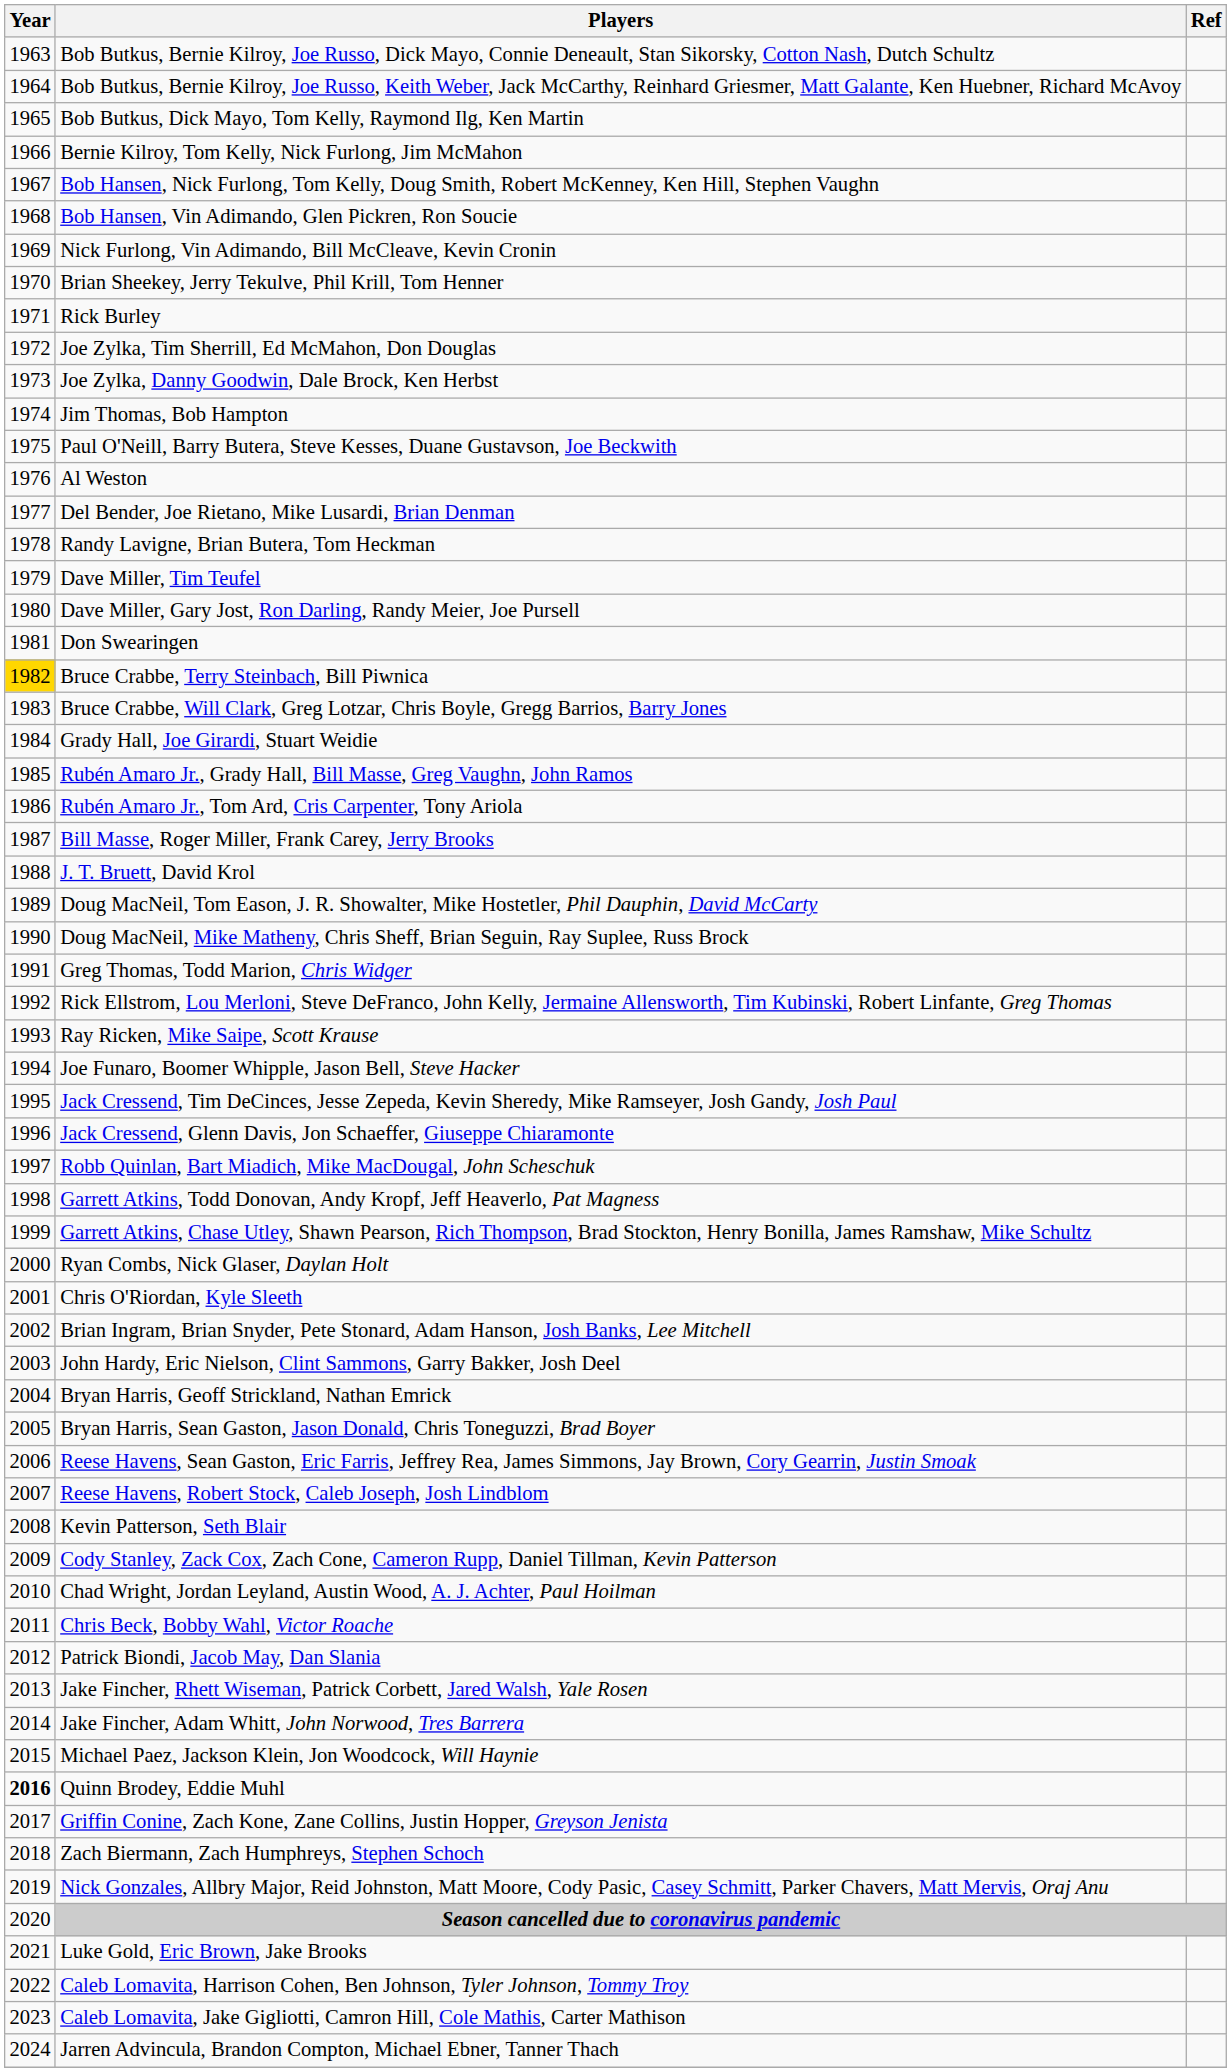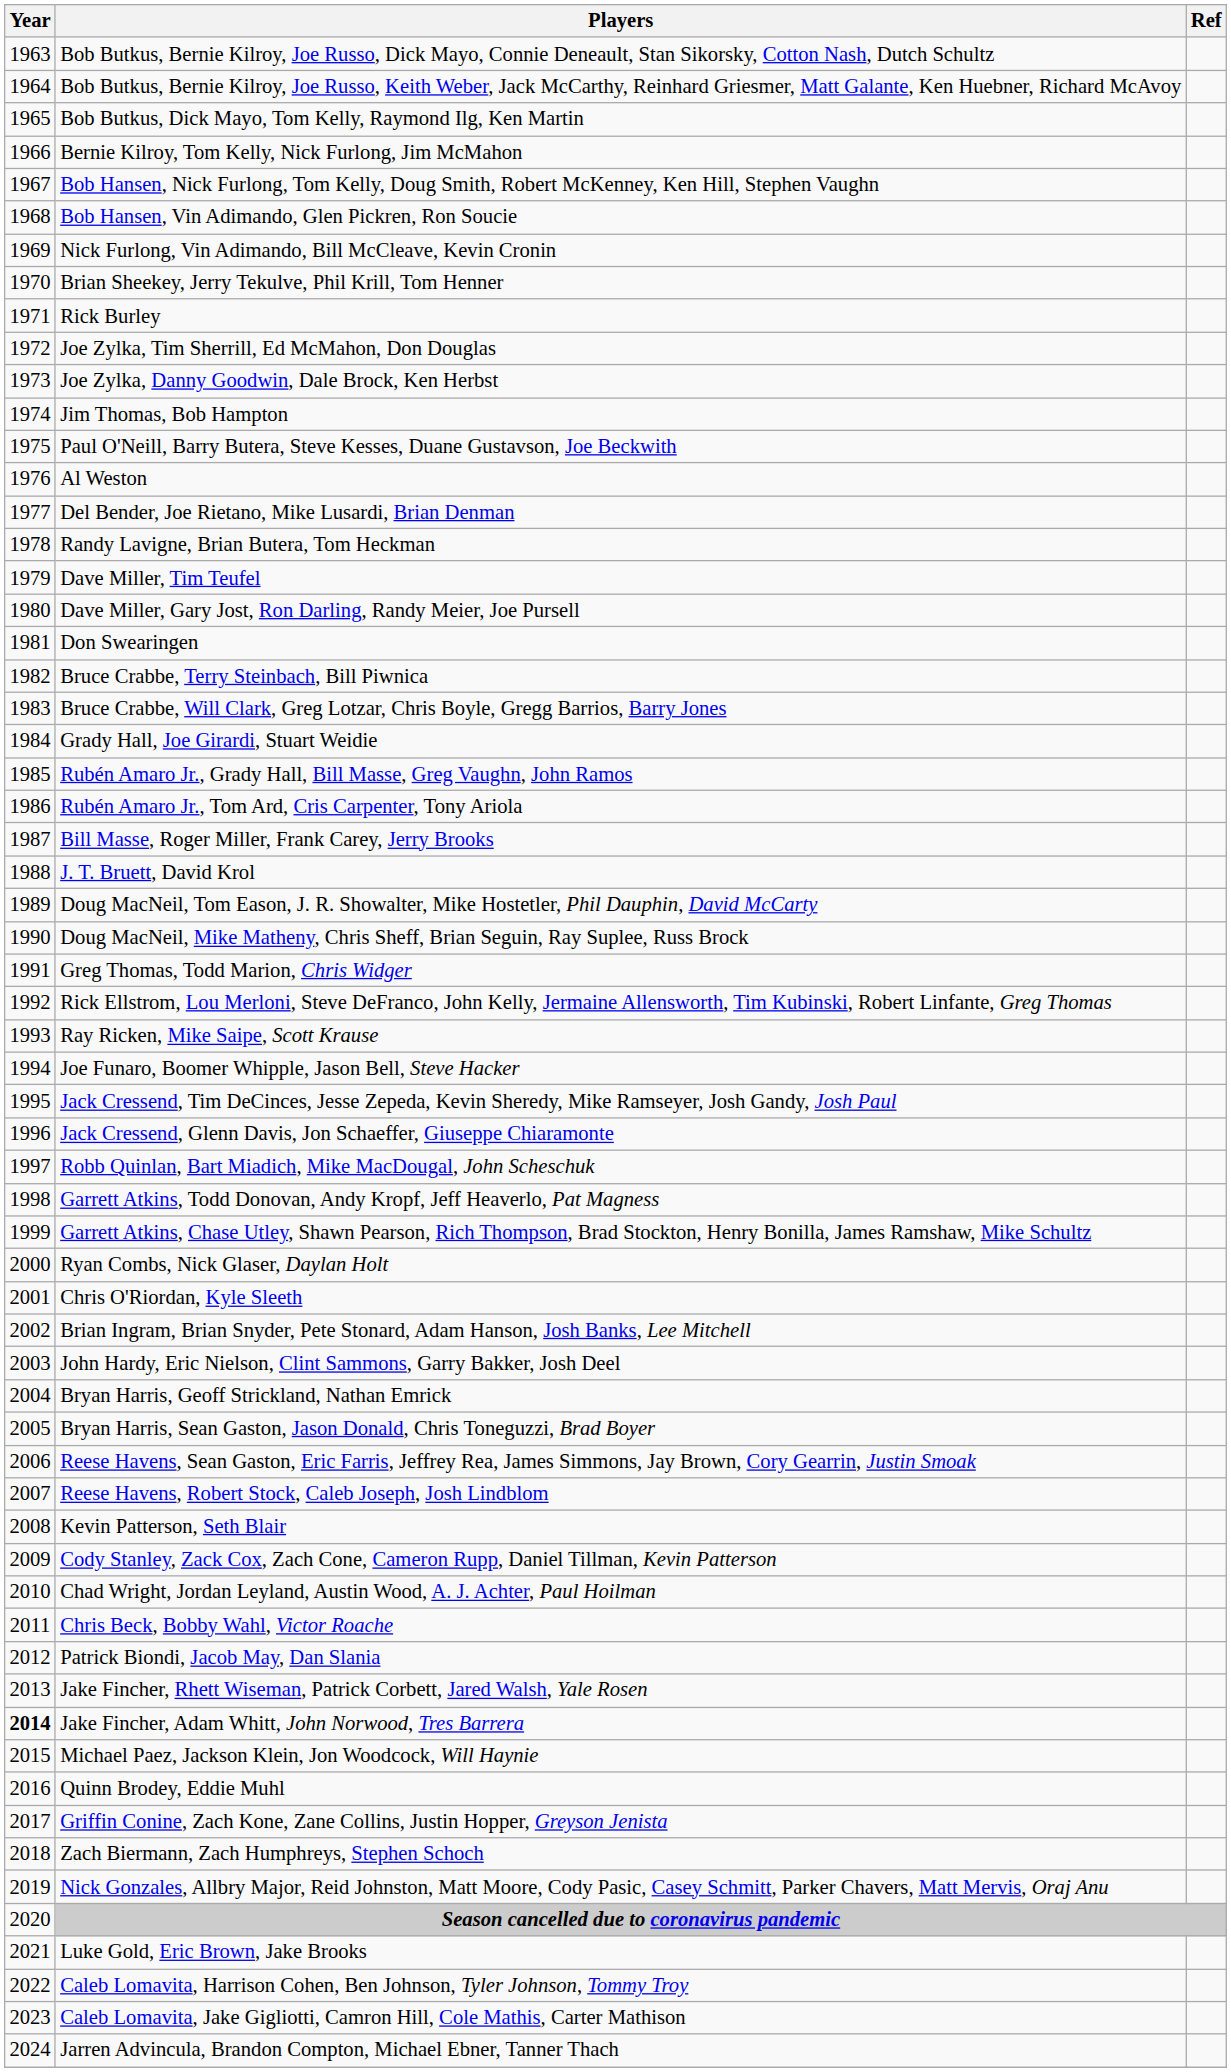(30, 675) gold background -> (30, 675) no background
(30, 1723) normal -> (30, 1723) bold
(30, 1788) bold -> (30, 1788) normal
